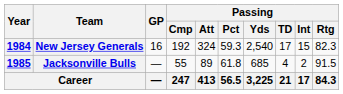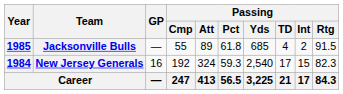rows swapped: (90, 47) <-> (90, 64)
